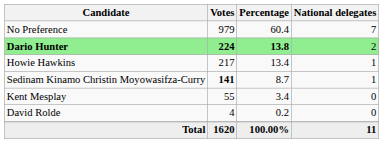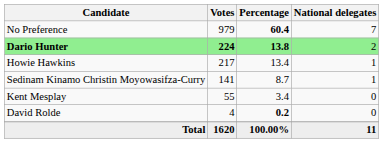(280, 29) normal -> (280, 29) bold
(227, 79) bold -> (227, 79) normal
(282, 113) normal -> (282, 113) bold
